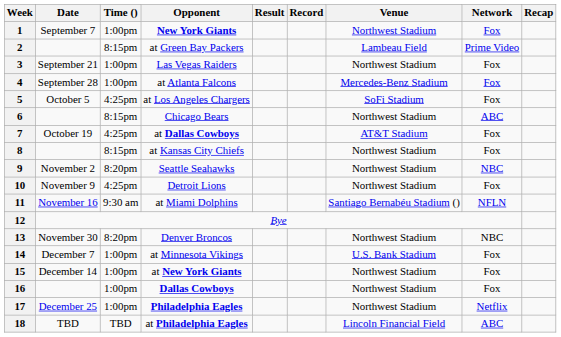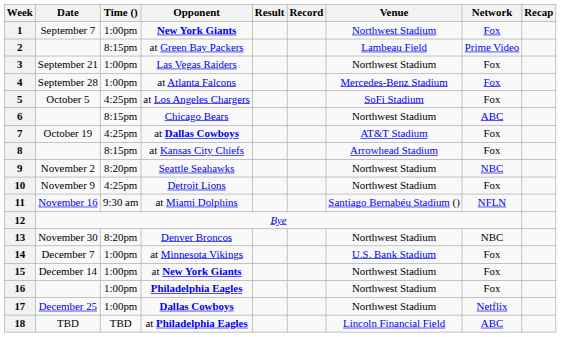(394, 151) Northwest Stadium -> (394, 151) Arrowhead Stadium
(197, 289) Dallas Cowboys -> (197, 289) Philadelphia Eagles
(197, 306) Philadelphia Eagles -> (197, 306) Dallas Cowboys
